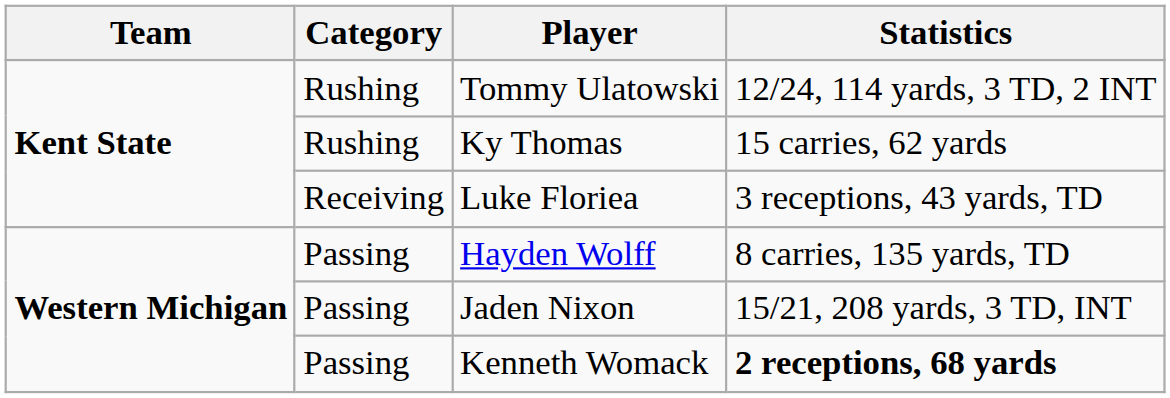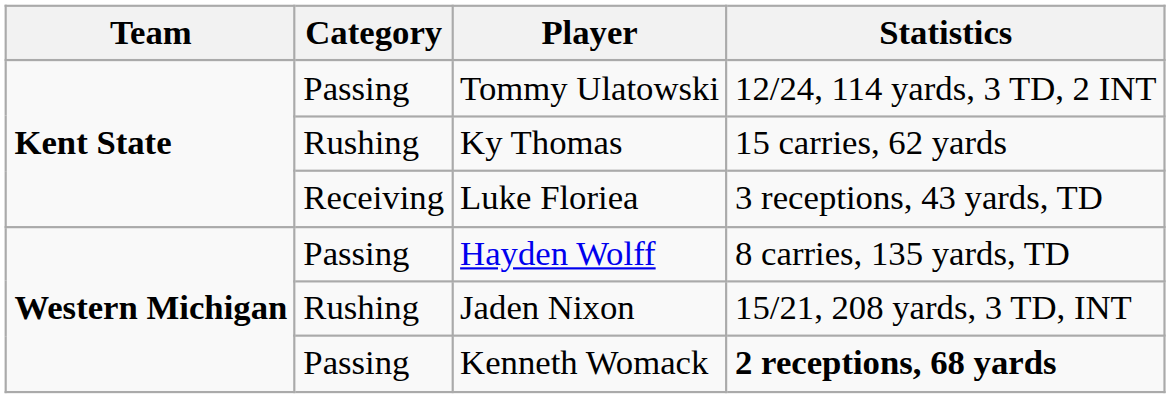(361, 87) Rushing -> (356, 87) Passing
(356, 308) Passing -> (361, 308) Rushing
